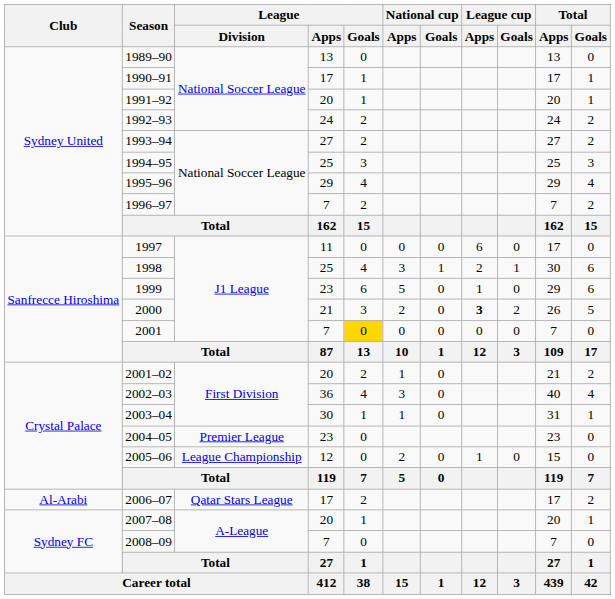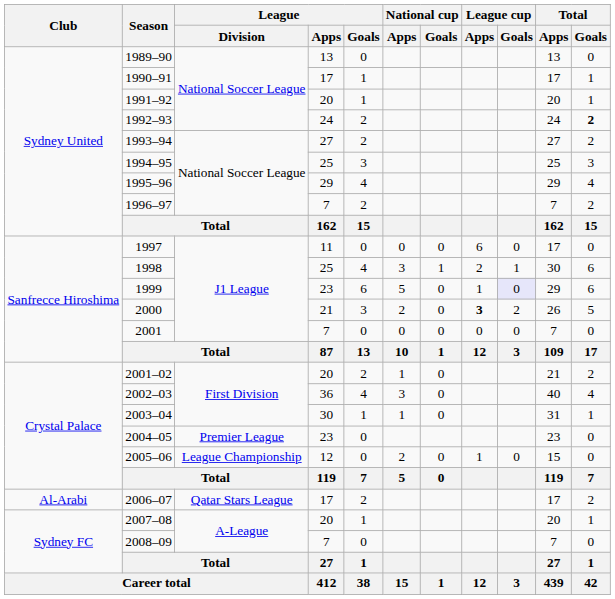(591, 120) normal -> (591, 120) bold
(517, 288) no background -> (517, 288) lavender background
(364, 330) gold background -> (364, 330) no background
